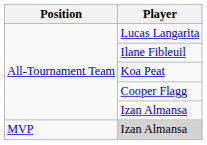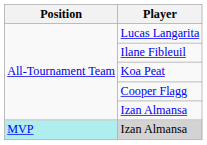(20, 129) no background -> (20, 129) paleturquoise background
